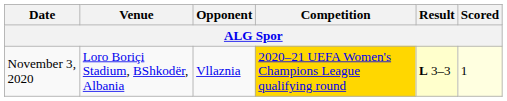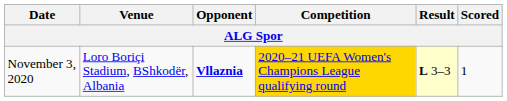(218, 71) normal -> (219, 71) bold
(464, 71) lightyellow background -> (464, 71) no background
